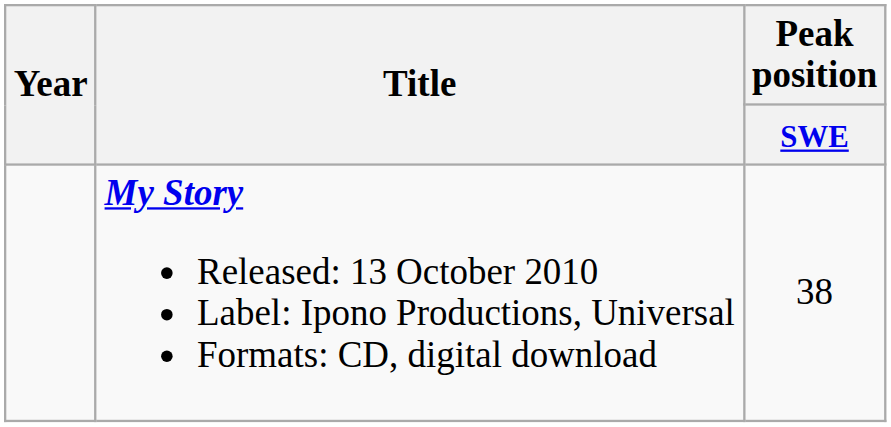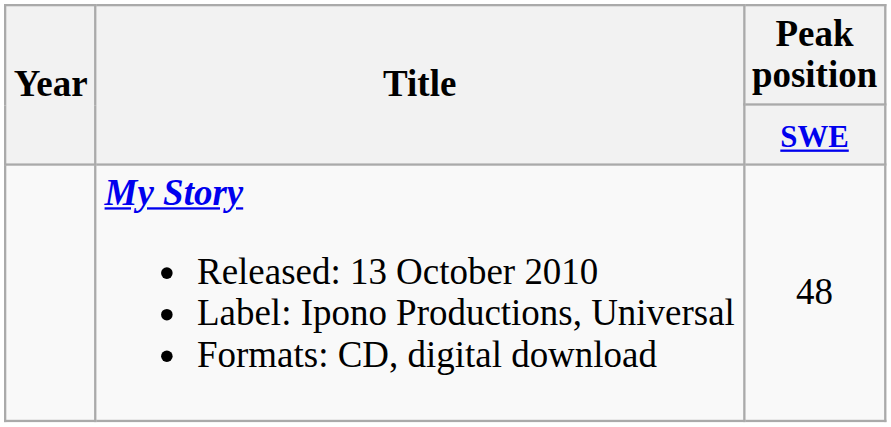(815, 291) 38 -> (815, 291) 48
